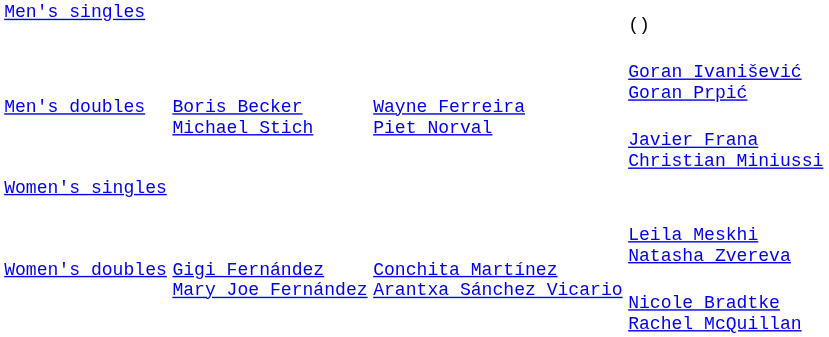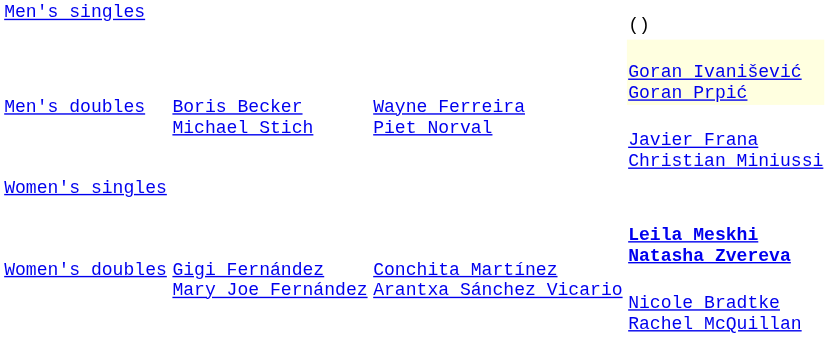(715, 83) no background -> (715, 83) lightyellow background
(709, 245) normal -> (709, 245) bold
